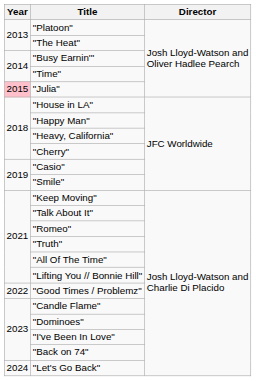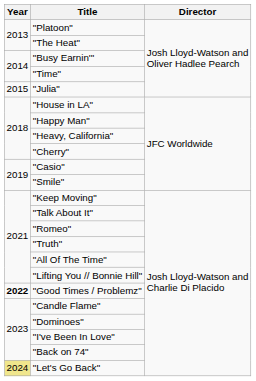(17, 89) pink background -> (17, 89) no background
(17, 290) normal -> (17, 290) bold
(17, 368) no background -> (17, 368) khaki background
